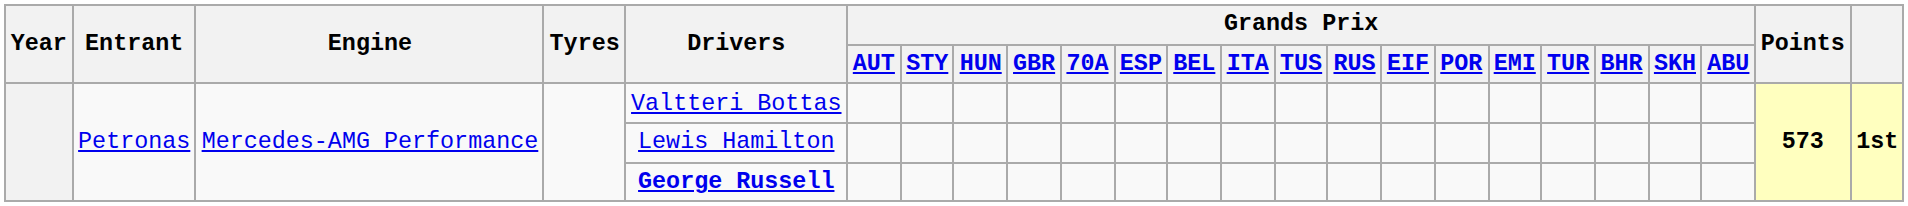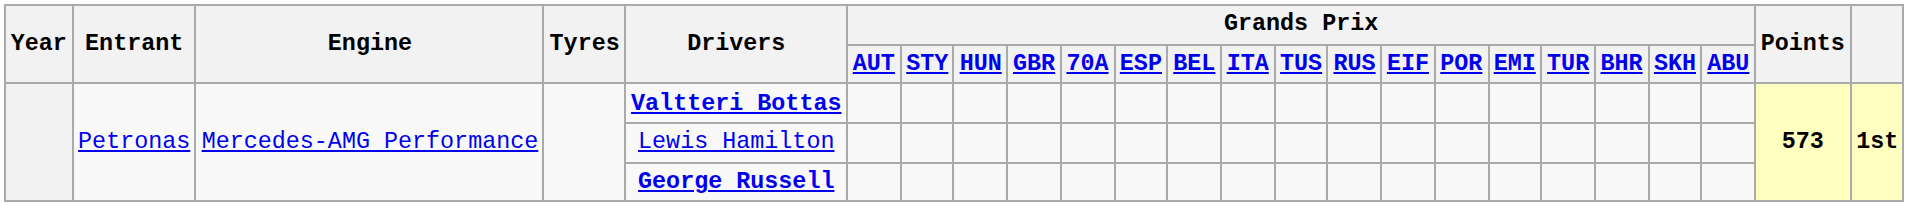(736, 103) normal -> (736, 103) bold
